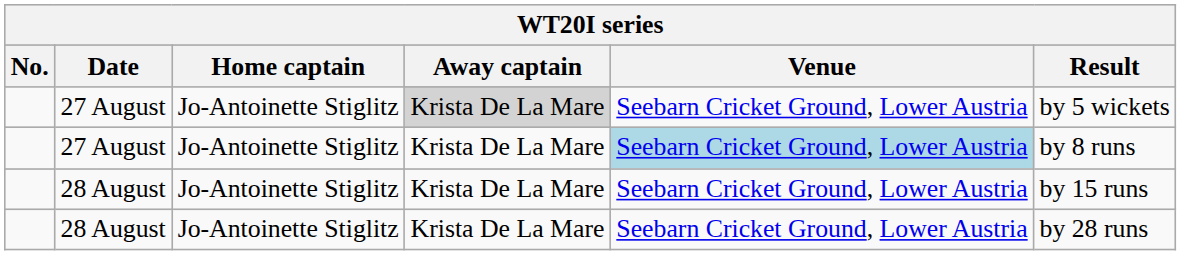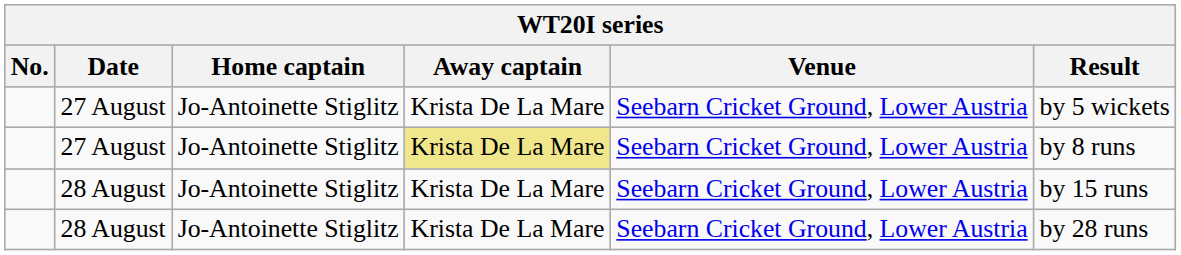(508, 106) lightgrey background -> (508, 106) no background
(508, 147) no background -> (508, 147) khaki background
(822, 147) lightblue background -> (822, 147) no background
